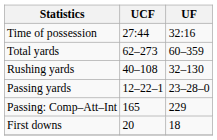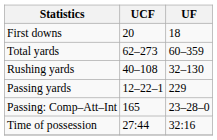rows swapped: (34, 125) <-> (52, 32)
(189, 88) 23–28–0 -> (177, 88) 229
(177, 107) 229 -> (189, 107) 23–28–0
